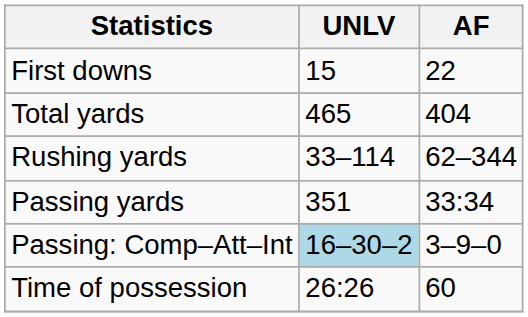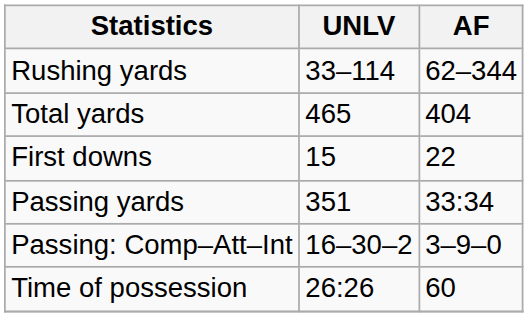rows swapped: (82, 70) <-> (99, 157)
(359, 245) lightblue background -> (359, 245) no background
